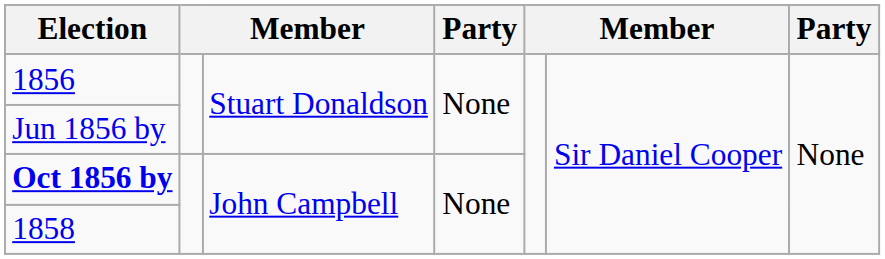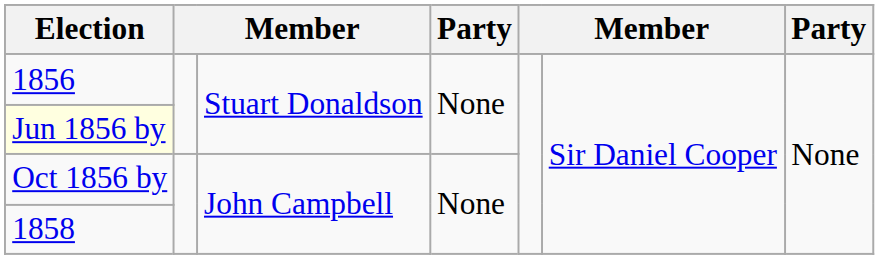(89, 128) no background -> (89, 128) lightyellow background
(92, 178) bold -> (90, 178) normal
